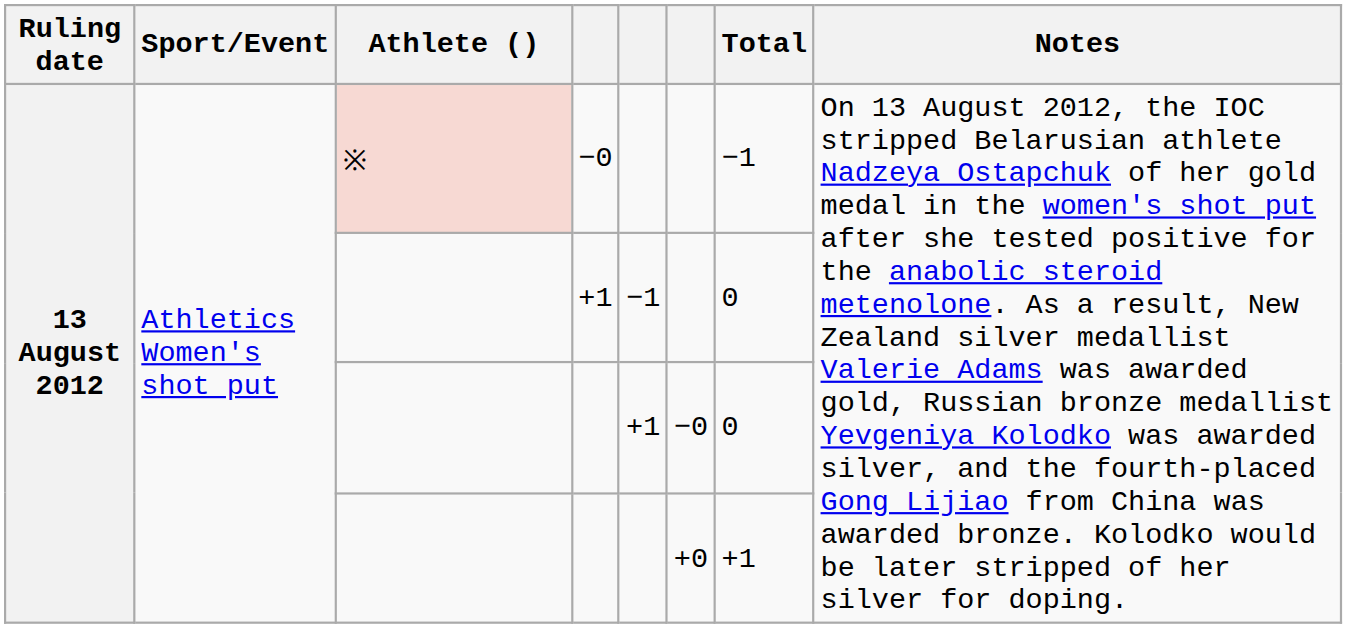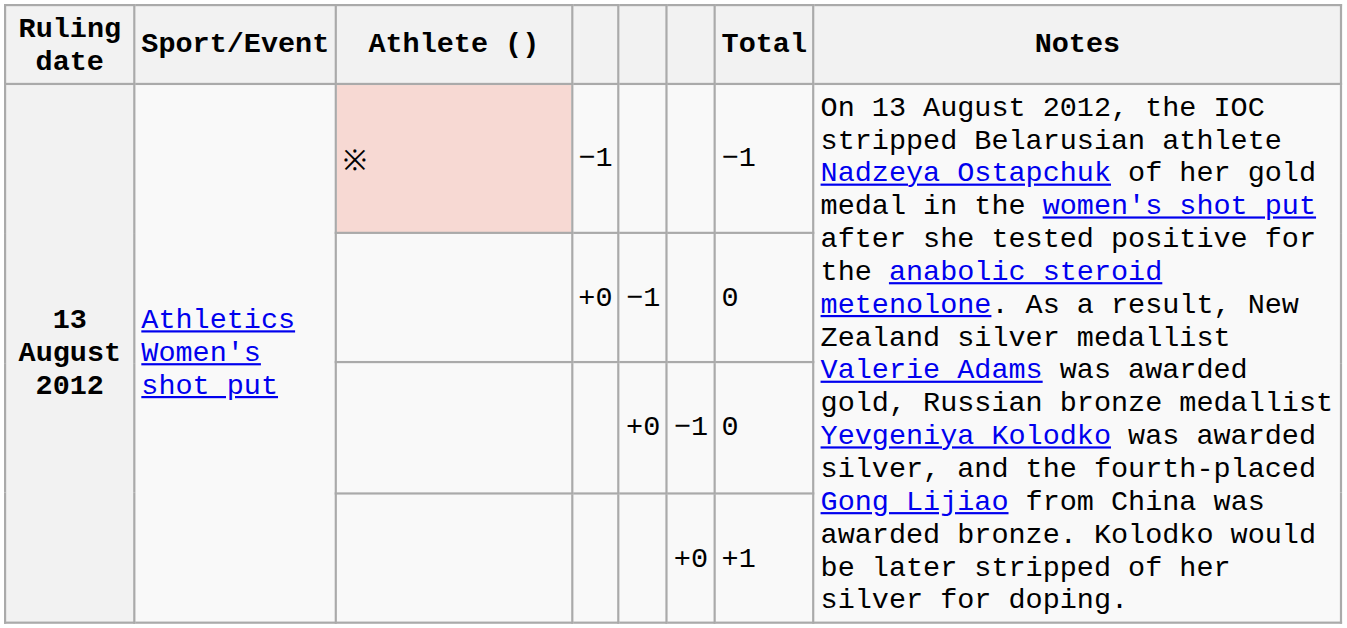(595, 159) −0 -> (595, 159) −1
(595, 298) +1 -> (595, 298) +0
(643, 428) +1 -> (643, 428) +0
(691, 428) −0 -> (691, 428) −1
